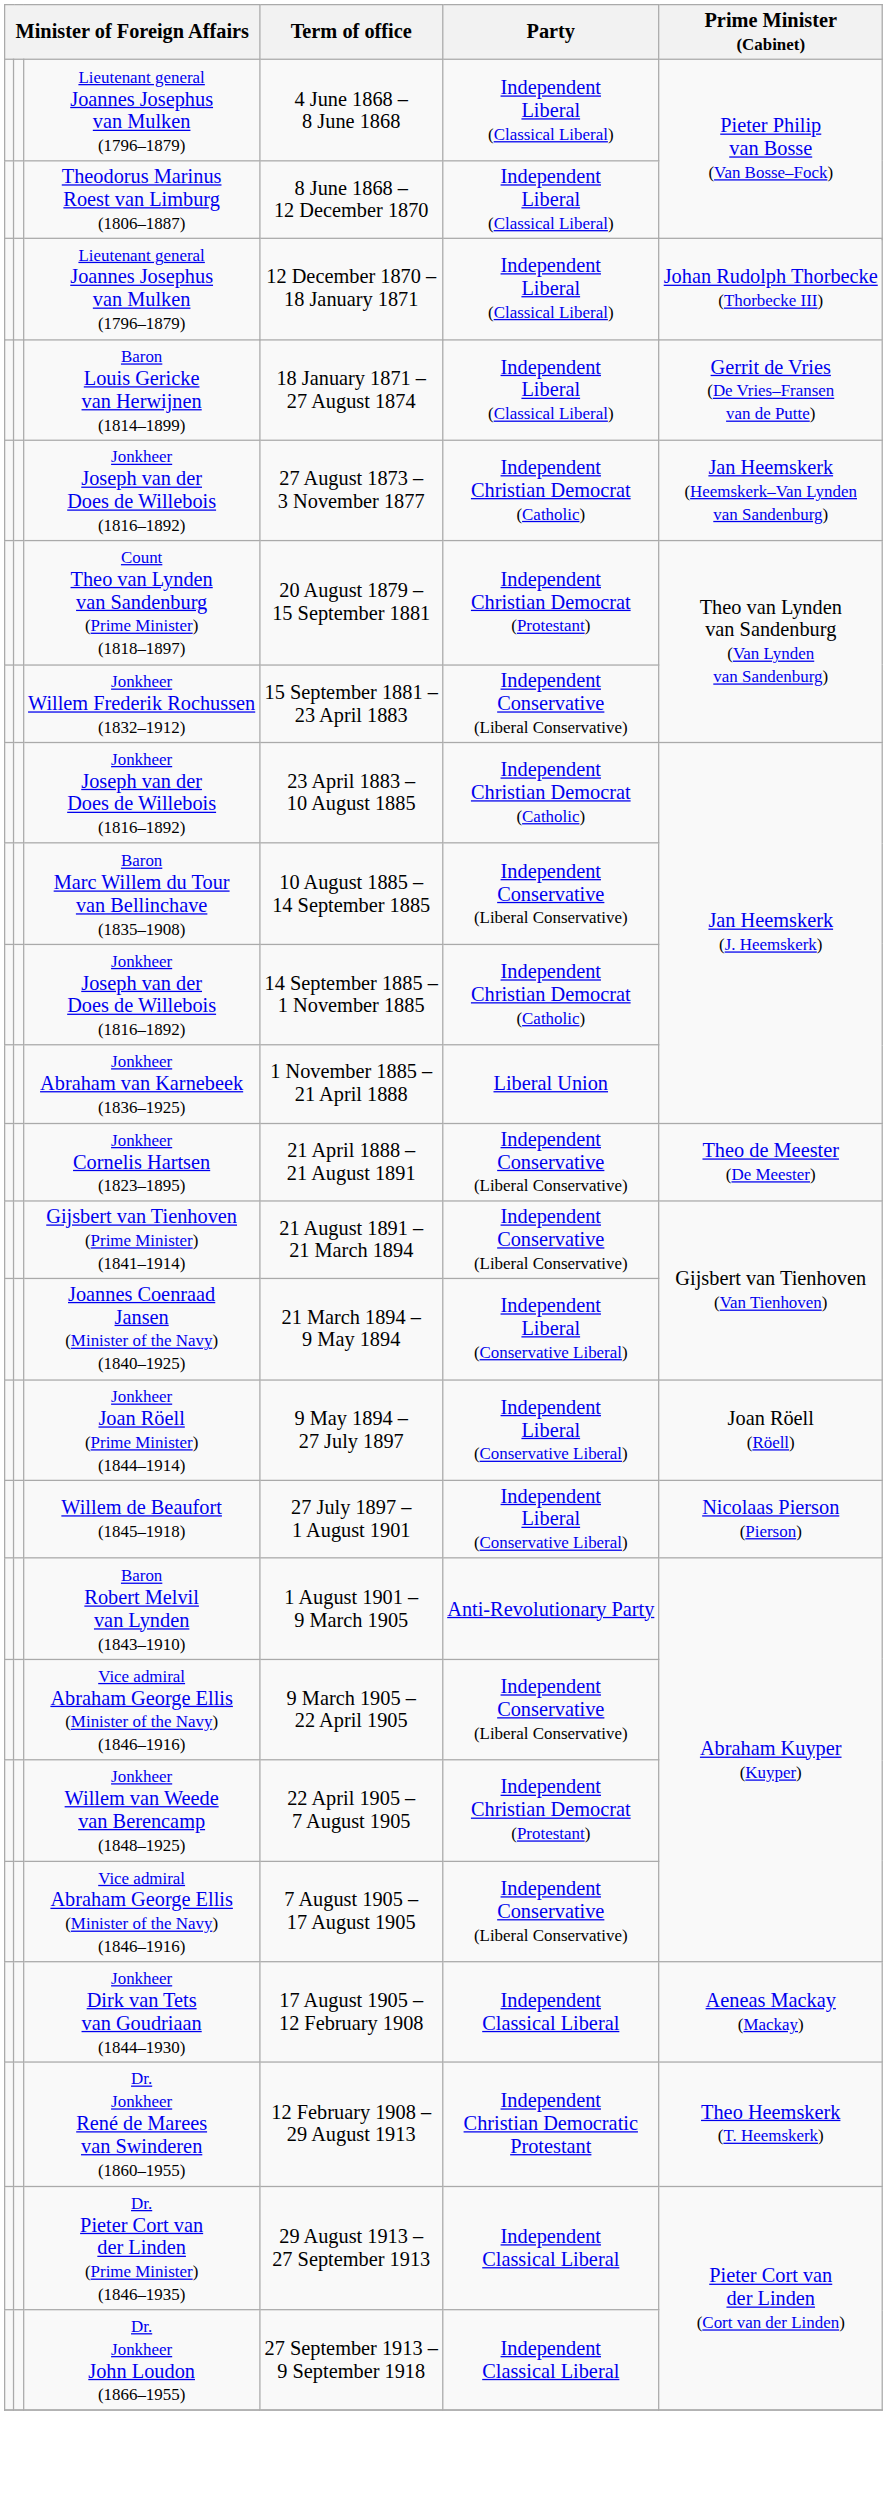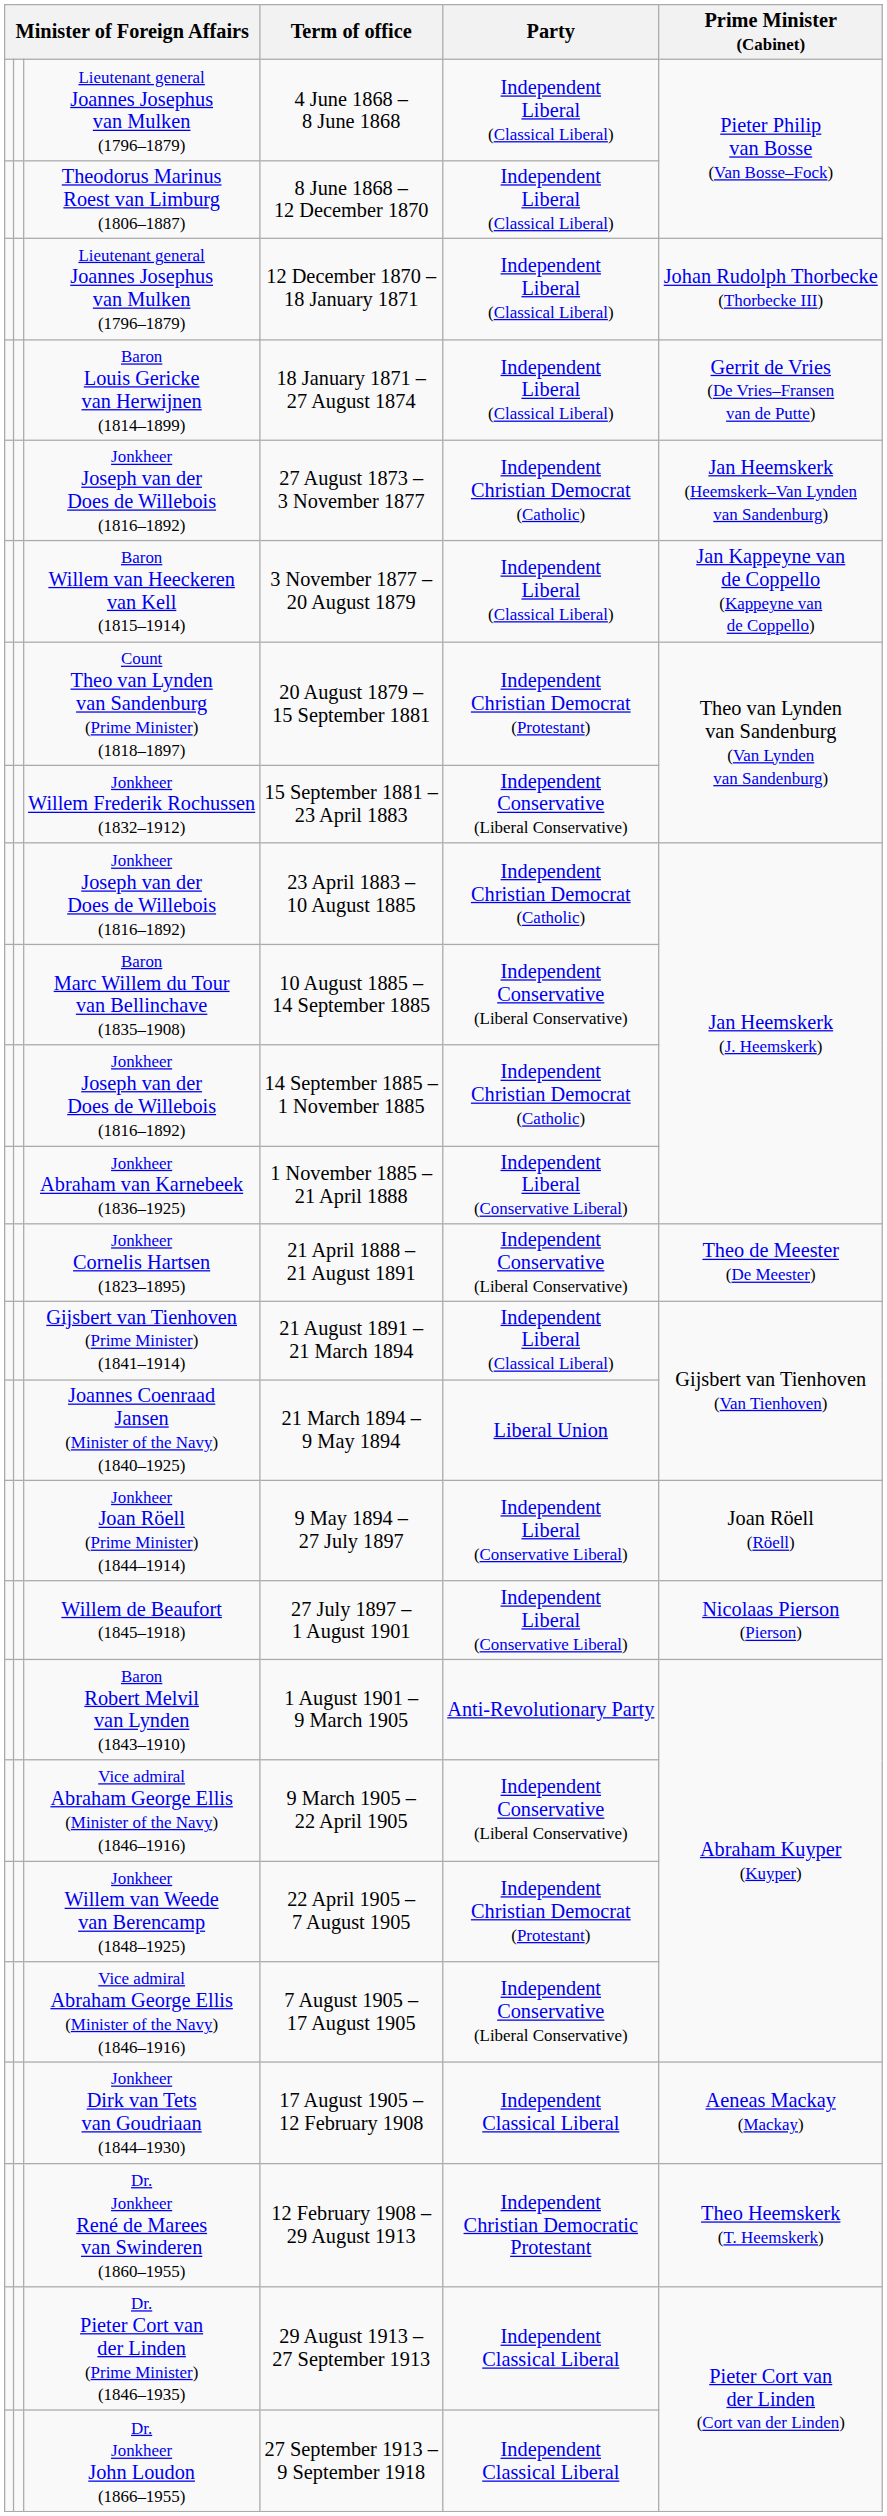+ row: (142, 592)
(551, 1083) Liberal Union -> (551, 1184) Independent Liberal (Conservative Liberal)
(551, 1239) Independent Conservative (Liberal Conservative) -> (551, 1340) Independent Liberal (Classical Liberal)
(551, 1329) Independent Liberal (Conservative Liberal) -> (551, 1429) Liberal Union
